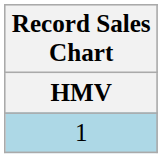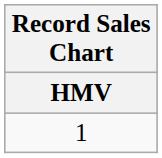(81, 132) lightblue background -> (81, 132) no background
